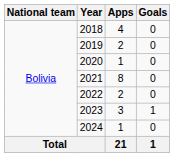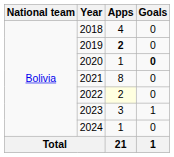(121, 45) normal -> (121, 45) bold
(153, 62) normal -> (153, 62) bold
(121, 95) no background -> (121, 95) lightyellow background
